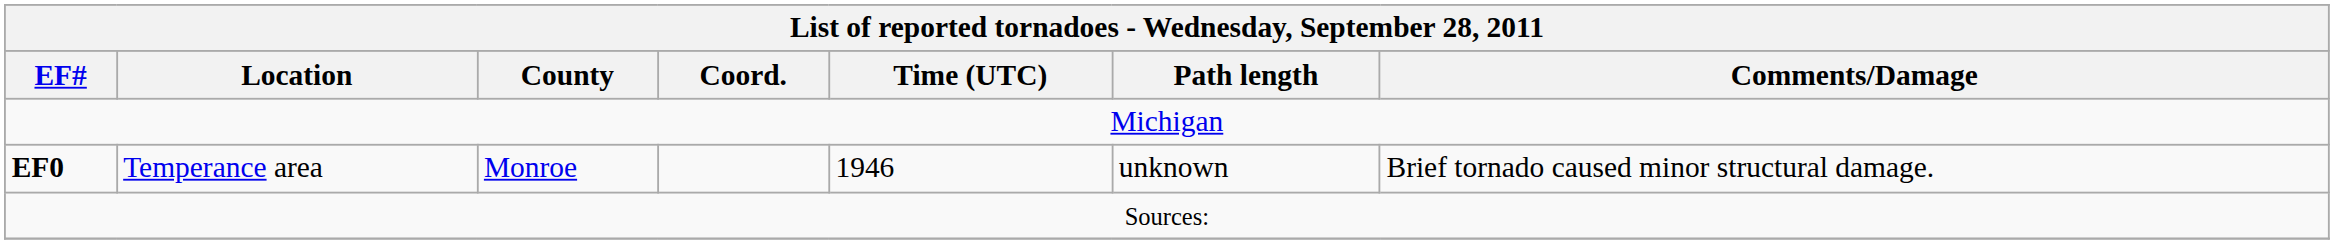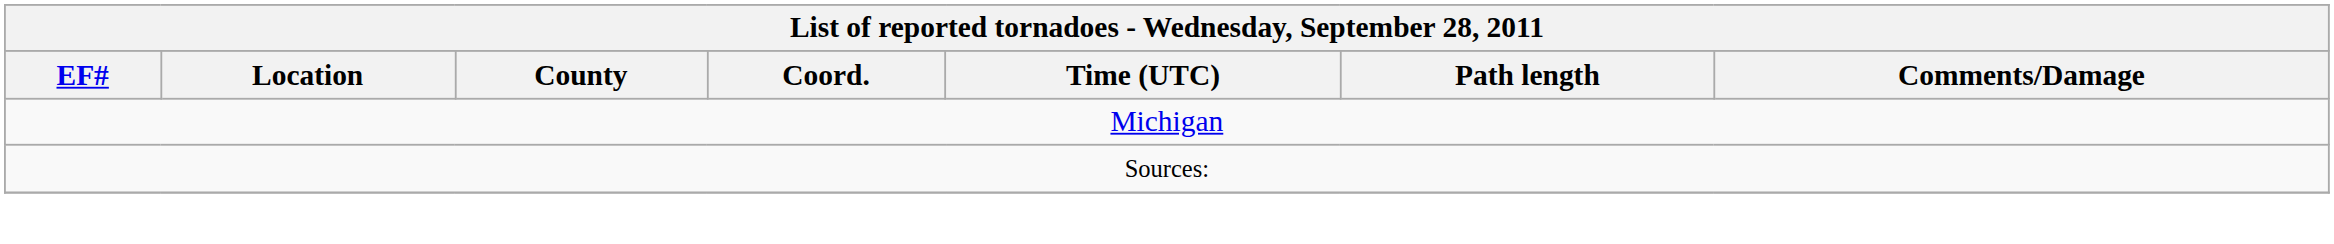- row: (38, 167)
